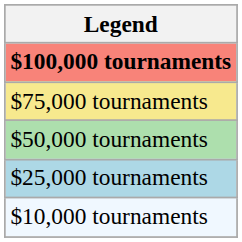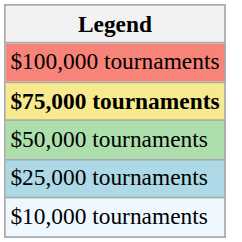(121, 61) bold -> (115, 61) normal
(109, 100) normal -> (115, 100) bold
